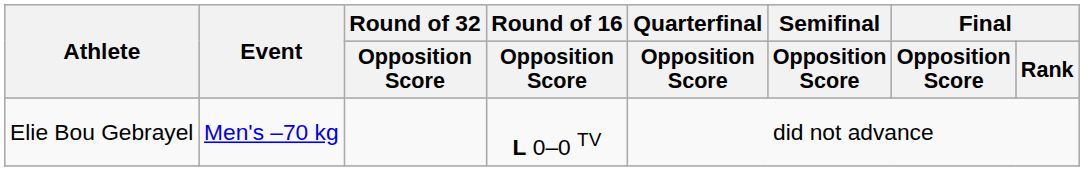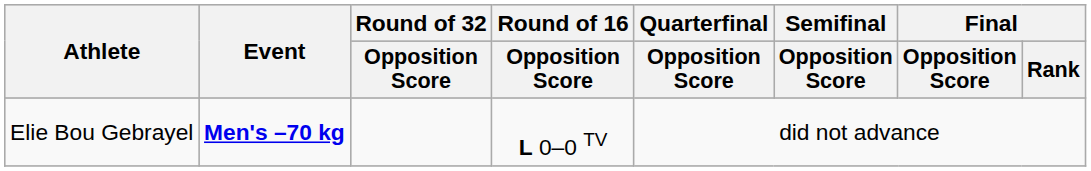(271, 132) normal -> (274, 132) bold
